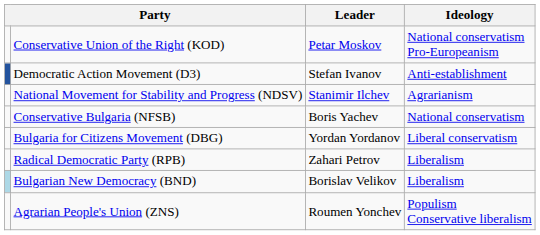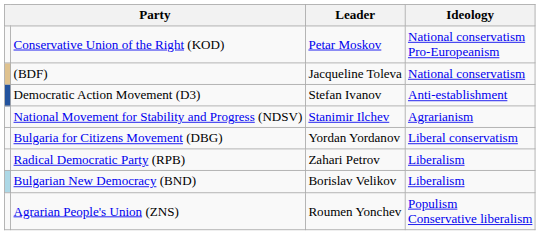+ row: (31, 74)
- row: (94, 117)
